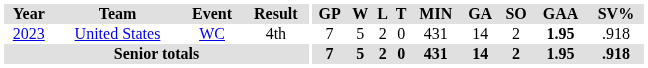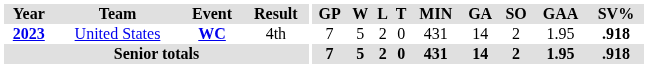(29, 34) normal -> (29, 34) bold
(212, 34) normal -> (212, 34) bold
(560, 34) bold -> (560, 34) normal
(616, 34) normal -> (616, 34) bold
